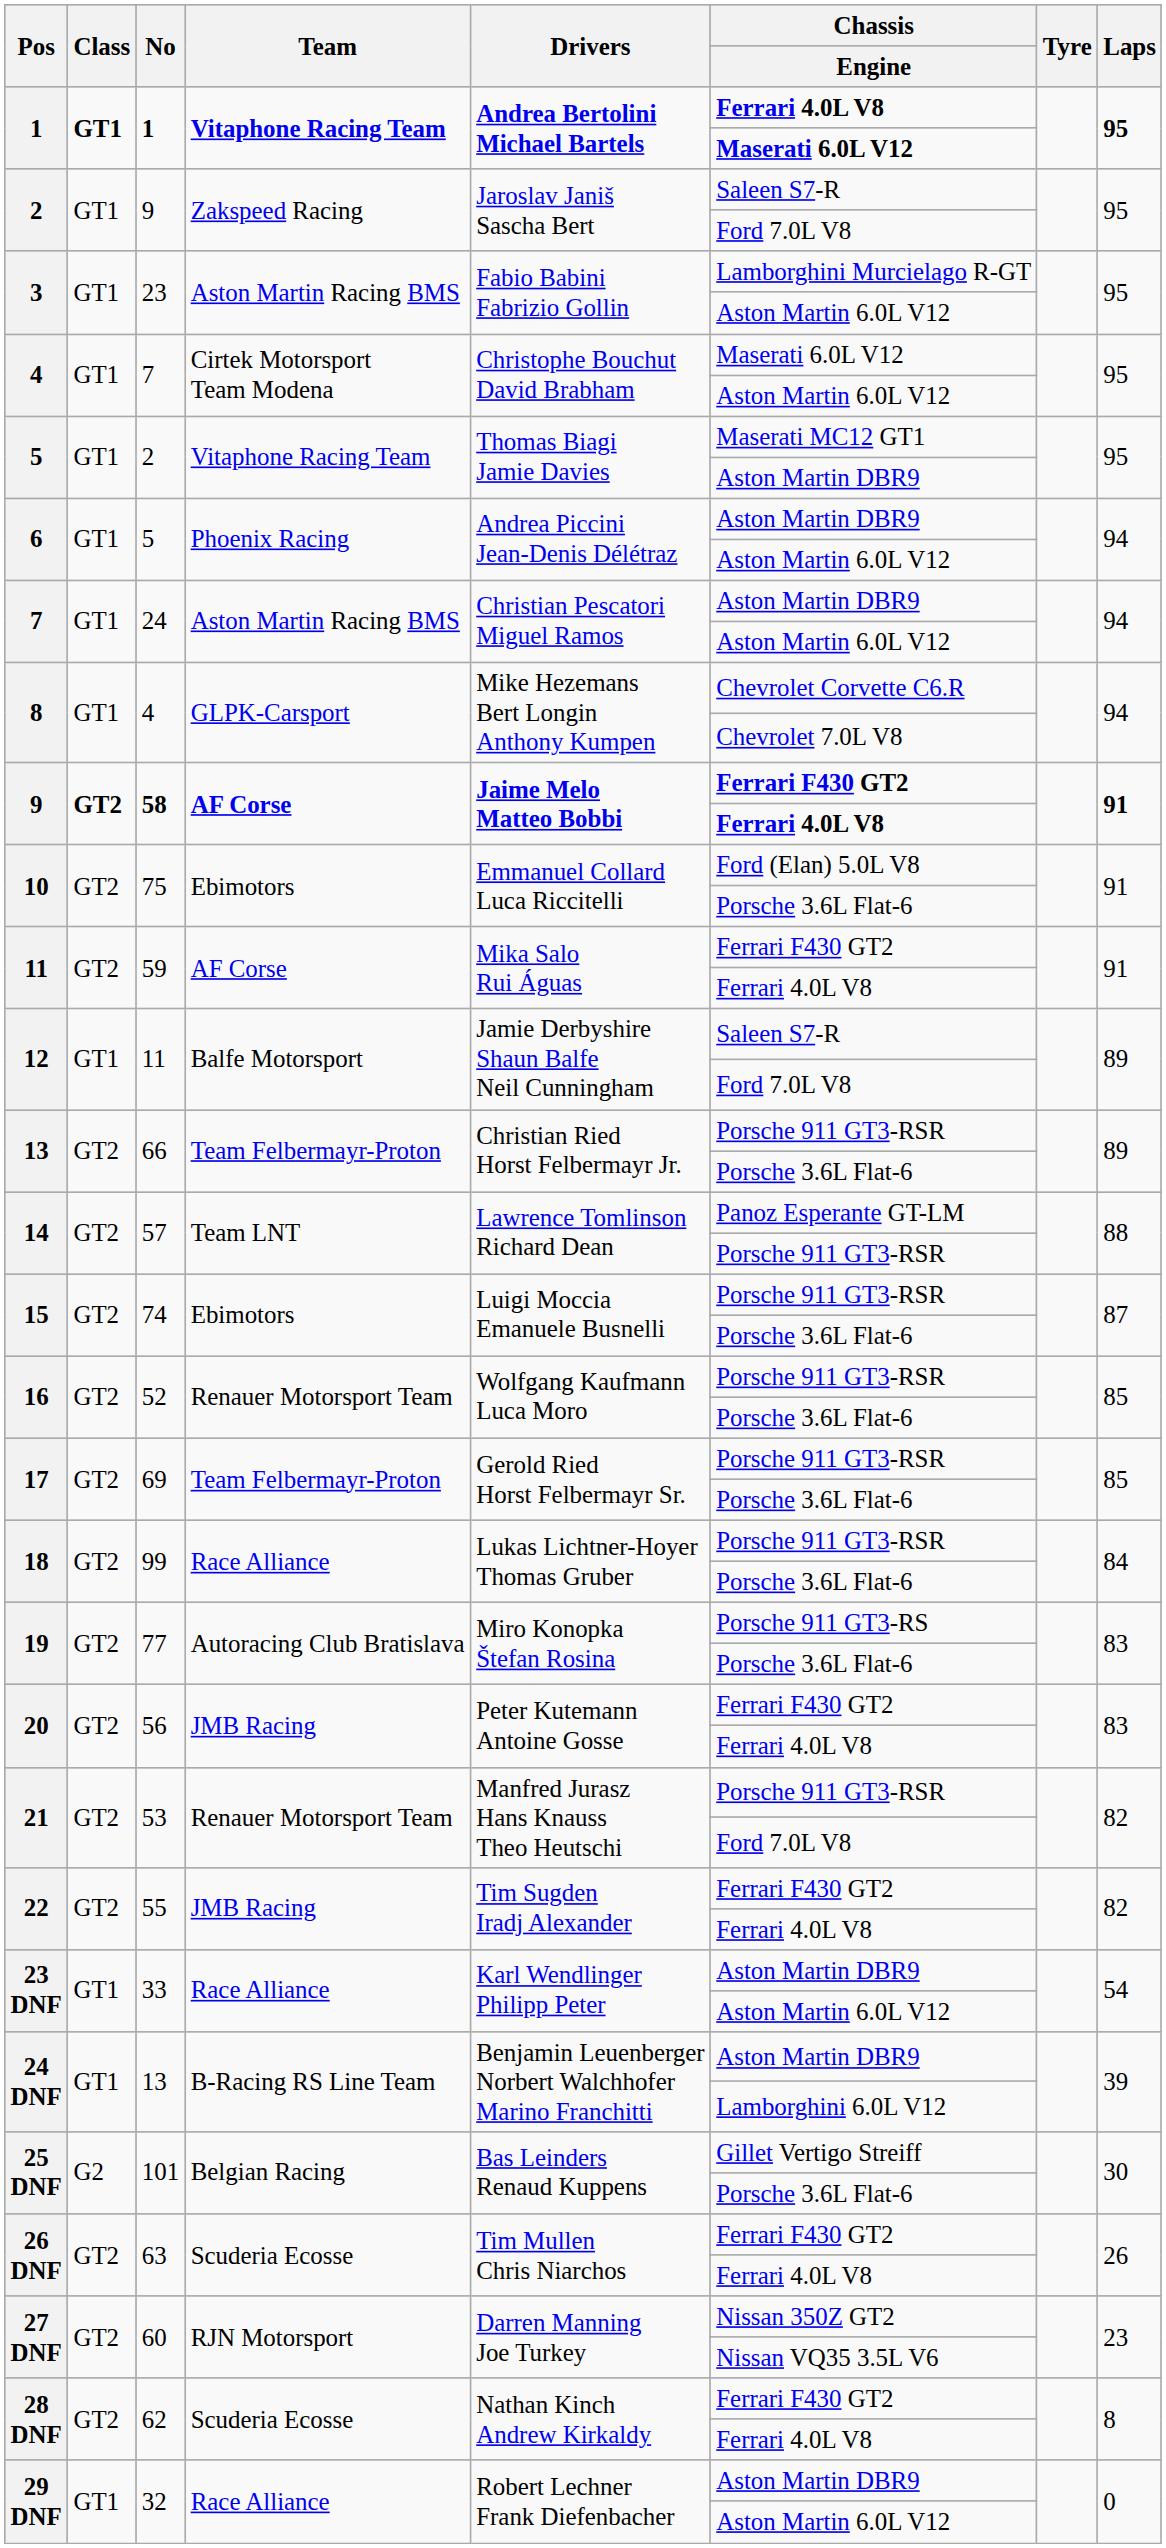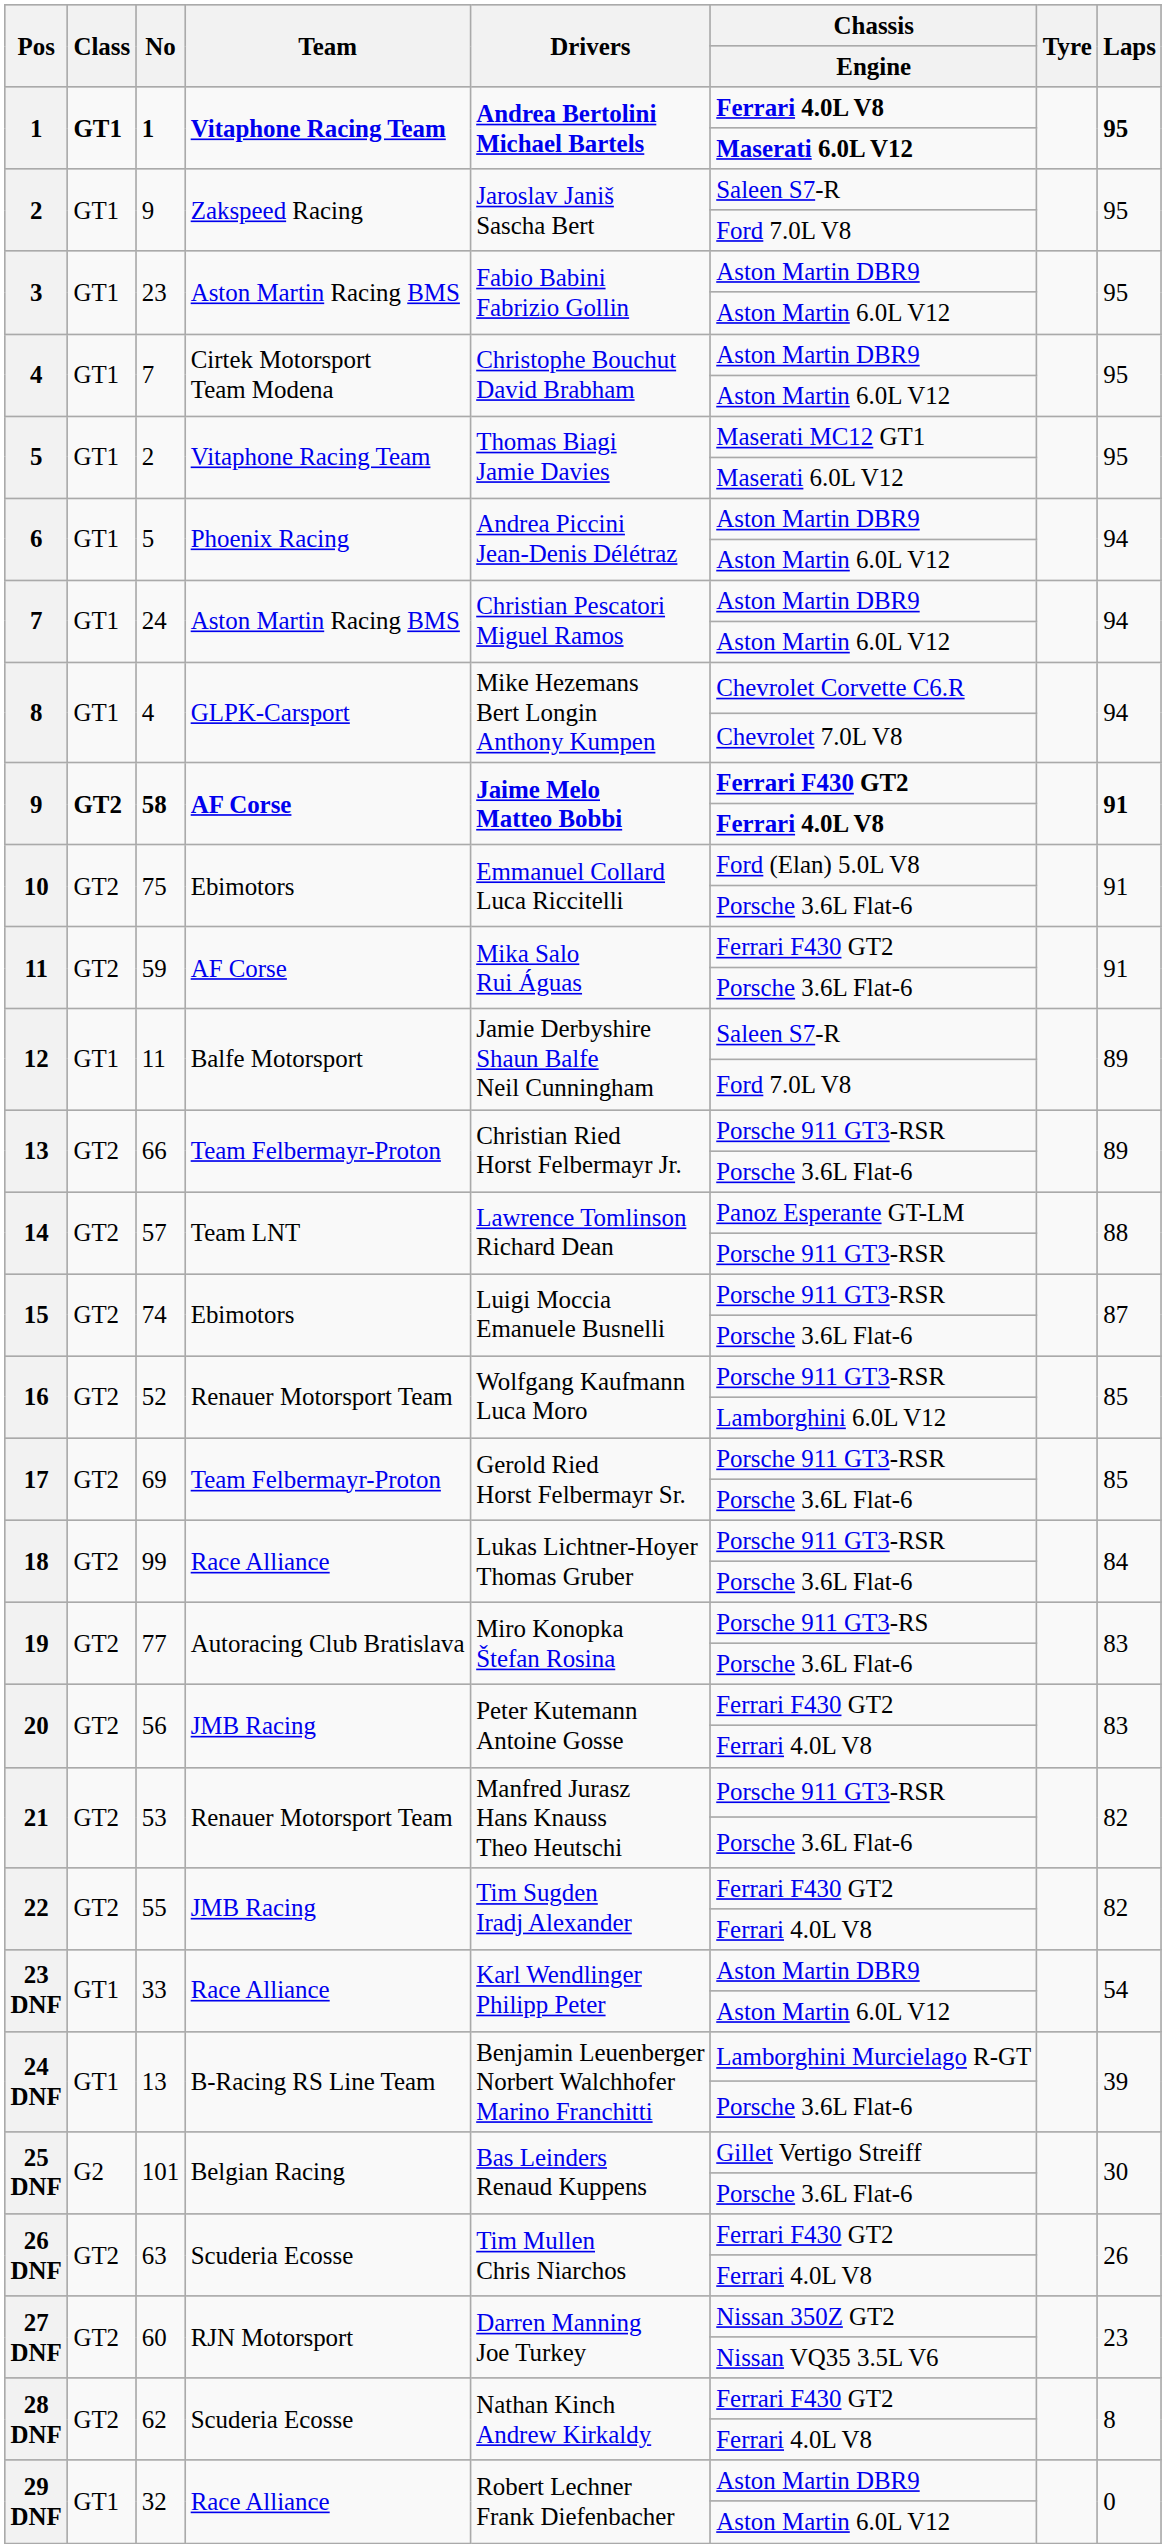(874, 271) Lamborghini Murcielago R-GT -> (818, 271) Aston Martin DBR9
(810, 354) Maserati 6.0L V12 -> (818, 354) Aston Martin DBR9
(818, 477) Aston Martin DBR9 -> (810, 477) Maserati 6.0L V12
(794, 988) Ferrari 4.0L V8 -> (814, 988) Porsche 3.6L Flat-6
(814, 1417) Porsche 3.6L Flat-6 -> (831, 1417) Lamborghini 6.0L V12
(784, 1841) Ford 7.0L V8 -> (814, 1841) Porsche 3.6L Flat-6
(818, 2056) Aston Martin DBR9 -> (874, 2056) Lamborghini Murcielago R-GT
(831, 2106) Lamborghini 6.0L V12 -> (814, 2106) Porsche 3.6L Flat-6
